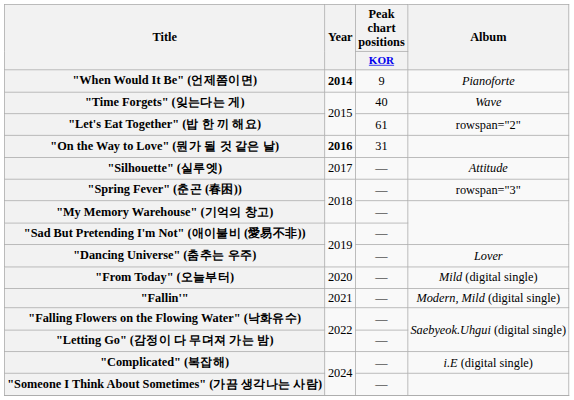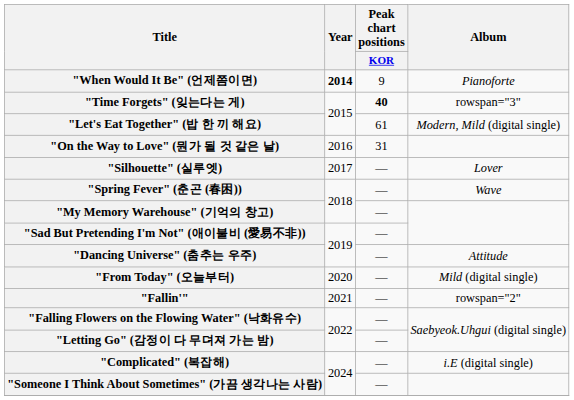(381, 102) normal -> (381, 102) bold
(488, 102) Wave -> (488, 102) rowspan="3"
(488, 124) rowspan="2" -> (488, 124) Modern, Mild (digital single)
(340, 146) bold -> (340, 146) normal
(488, 168) Attitude -> (488, 168) Lover
(488, 190) rowspan="3" -> (488, 190) Wave
(488, 255) Lover -> (488, 255) Attitude
(488, 298) Modern, Mild (digital single) -> (488, 298) rowspan="2"
